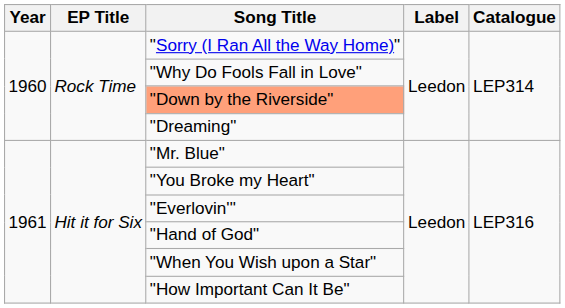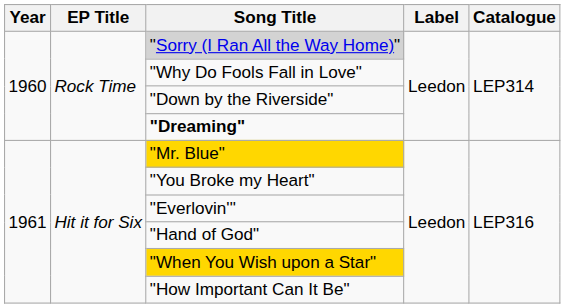(275, 45) no background -> (275, 45) lightgrey background
(242, 99) lightsalmon background -> (242, 99) no background
(193, 126) normal -> (197, 126) bold
(187, 153) no background -> (187, 153) gold background
(263, 262) no background -> (263, 262) gold background
